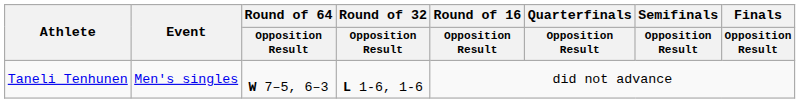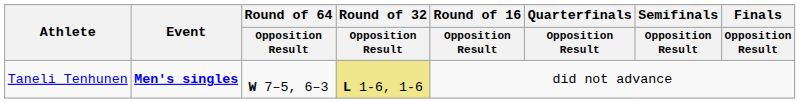(186, 79) normal -> (186, 79) bold
(383, 87) no background -> (383, 87) khaki background
